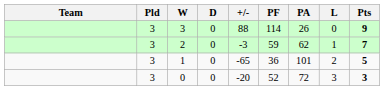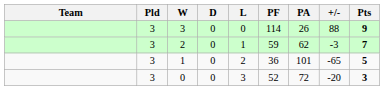columns swapped: (334, 12) <-> (243, 12)
